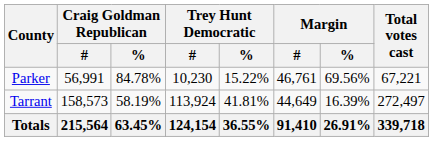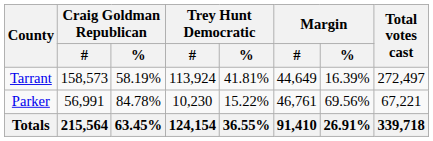rows swapped: (31, 78) <-> (31, 101)
